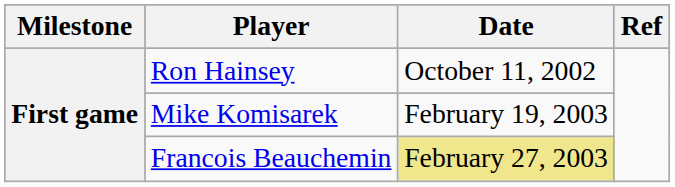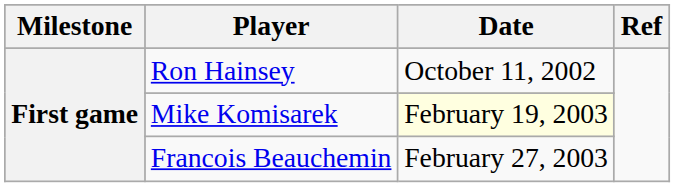(506, 114) no background -> (506, 114) lightyellow background
(506, 158) khaki background -> (506, 158) no background
